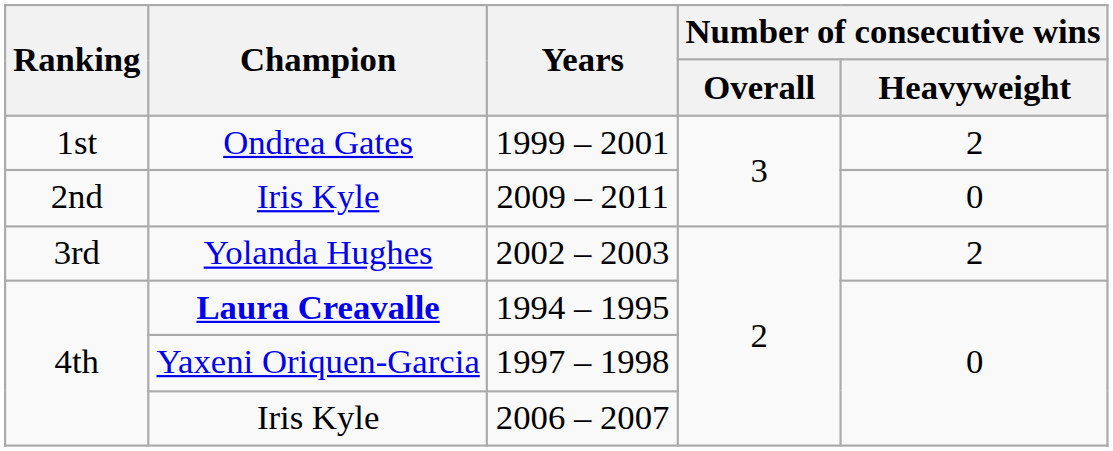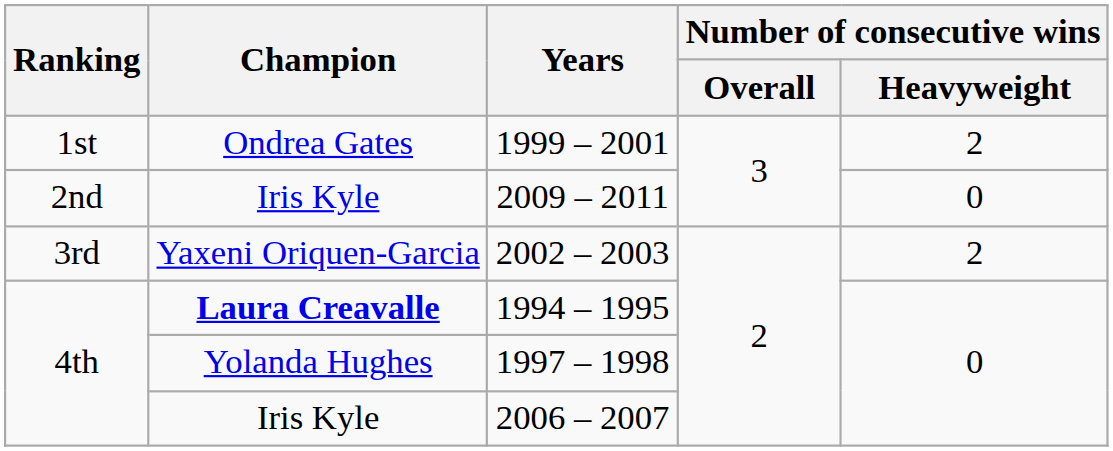(318, 252) Yolanda Hughes -> (318, 252) Yaxeni Oriquen-Garcia
(318, 362) Yaxeni Oriquen-Garcia -> (318, 362) Yolanda Hughes
